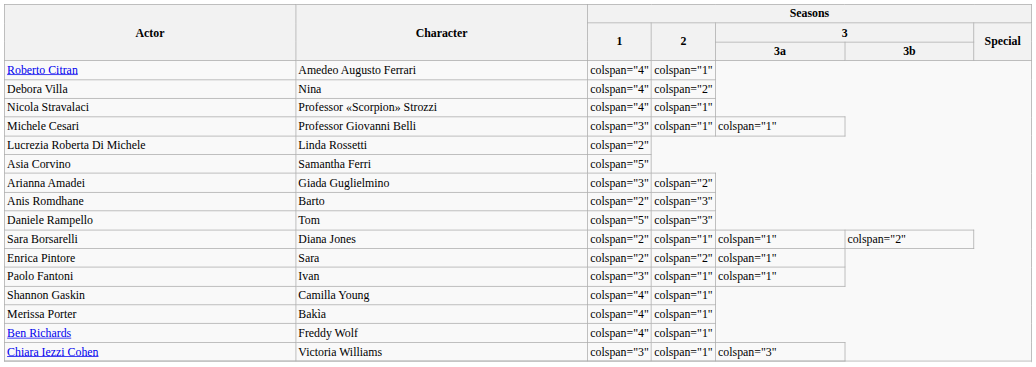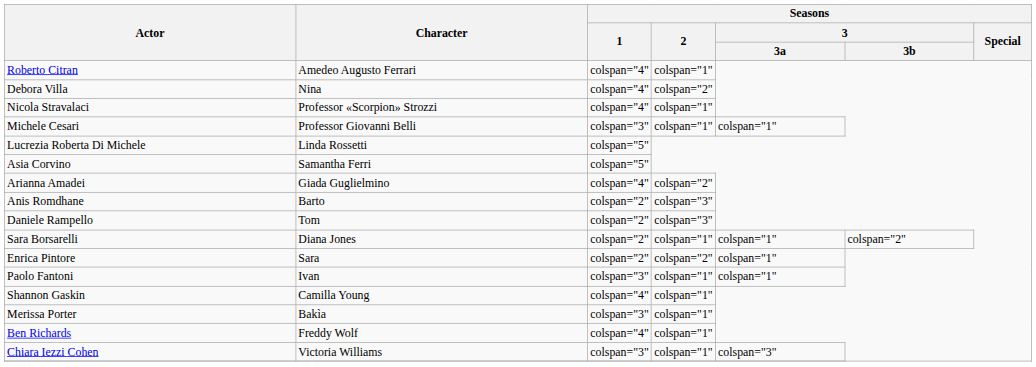(620, 145) colspan="2" -> (620, 145) colspan="5"
(620, 182) colspan="3" -> (620, 182) colspan="4"
(620, 220) colspan="5" -> (620, 220) colspan="2"
(620, 314) colspan="4" -> (620, 314) colspan="3"
